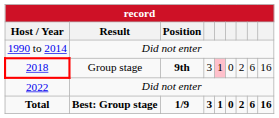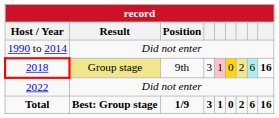(115, 68) no background -> (115, 68) khaki background
(182, 68) bold -> (182, 68) normal
(231, 68) no background -> (231, 68) gold background
(242, 68) no background -> (242, 68) khaki background
(252, 68) no background -> (252, 68) paleturquoise background
(266, 68) normal -> (266, 68) bold
